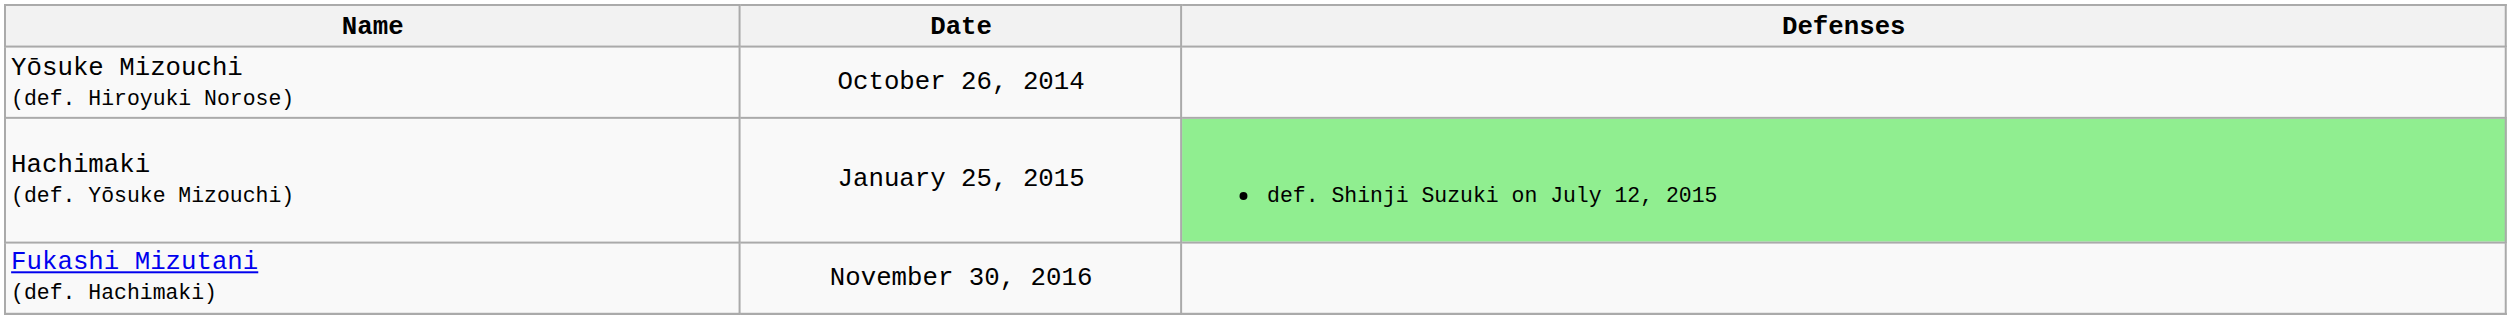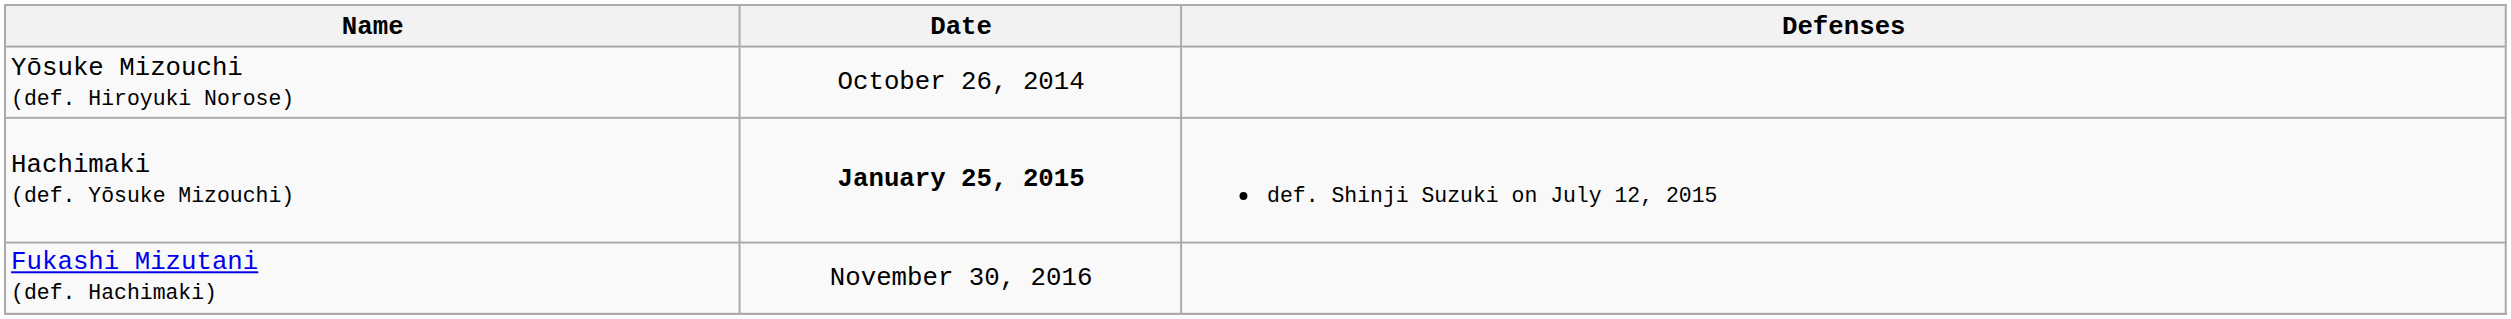(961, 180) normal -> (961, 180) bold
(1844, 195) lightgreen background -> (1844, 195) no background
